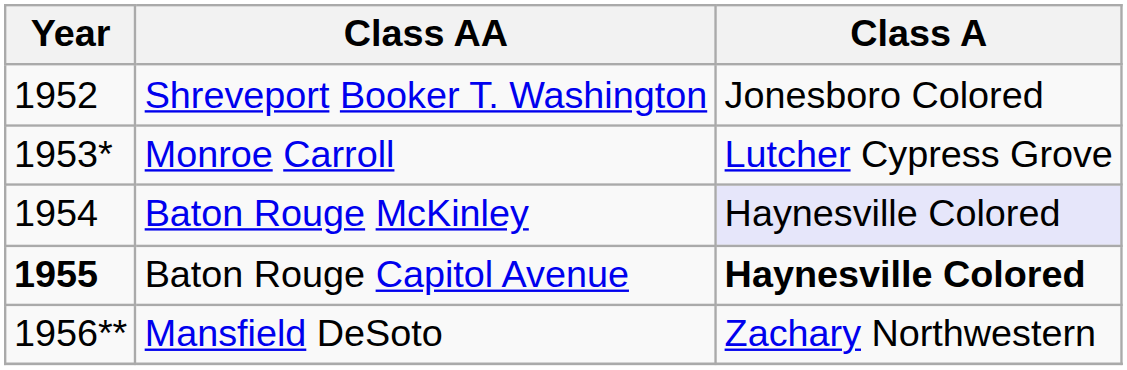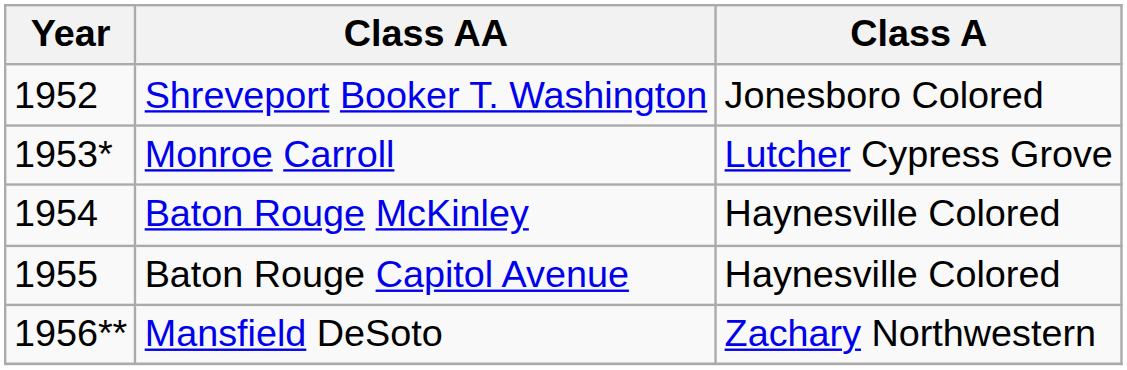(893, 214) lavender background -> (893, 214) no background
(56, 273) bold -> (56, 273) normal
(905, 273) bold -> (893, 273) normal
